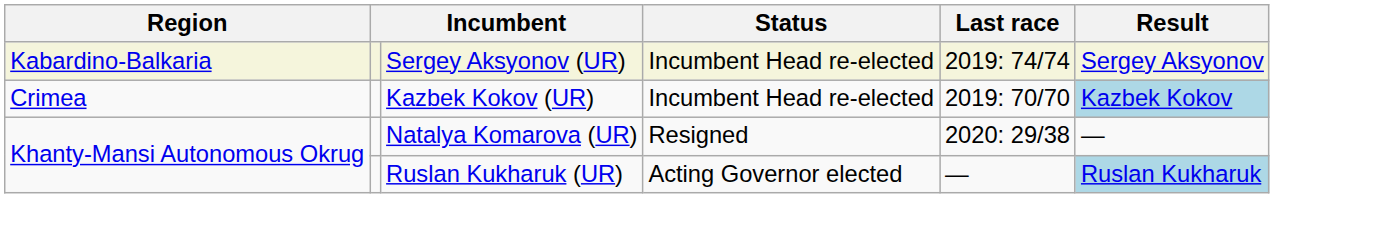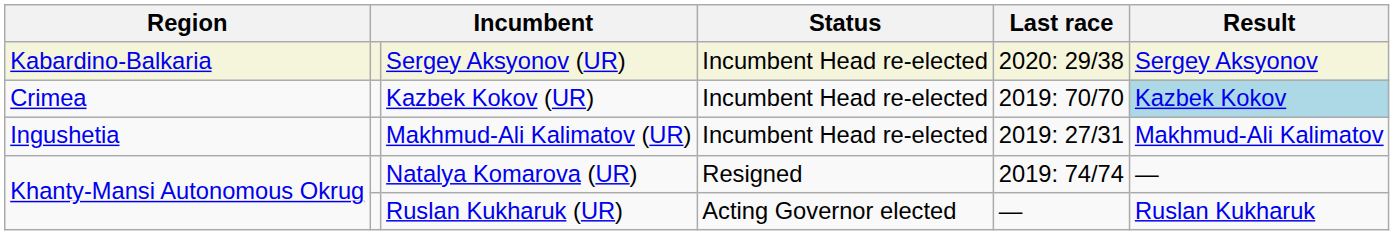(1007, 60) 2019: 74/74 -> (1061, 60) 2020: 29/38
+ row: (539, 135)
(1007, 135) 2020: 29/38 -> (1061, 173) 2019: 74/74
(1171, 173) lightblue background -> (1225, 211) no background
